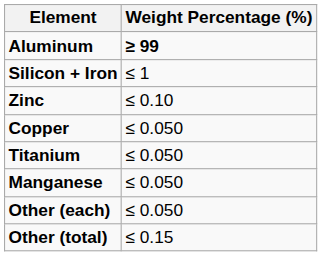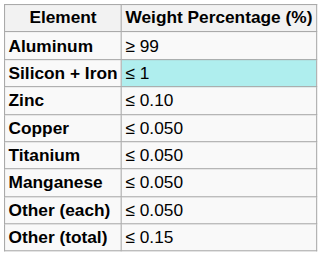(142, 45) bold -> (142, 45) normal
(137, 73) no background -> (137, 73) paleturquoise background
